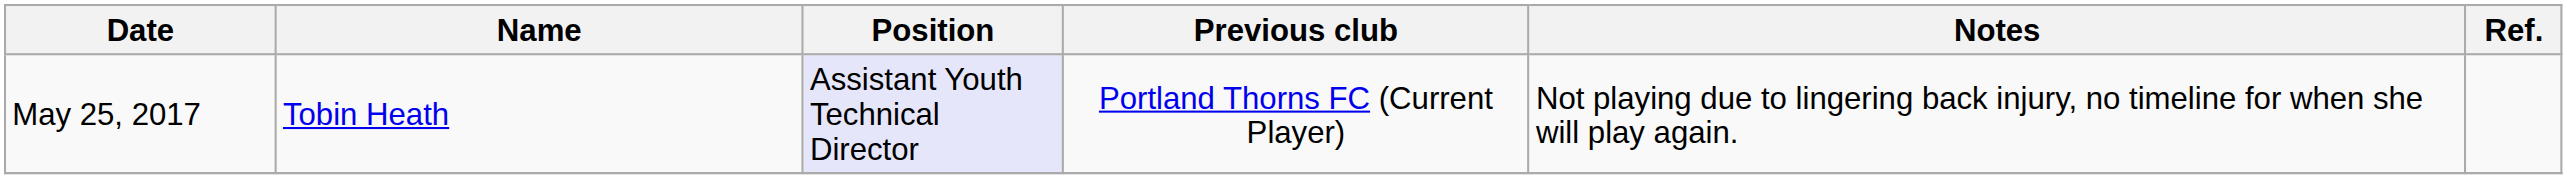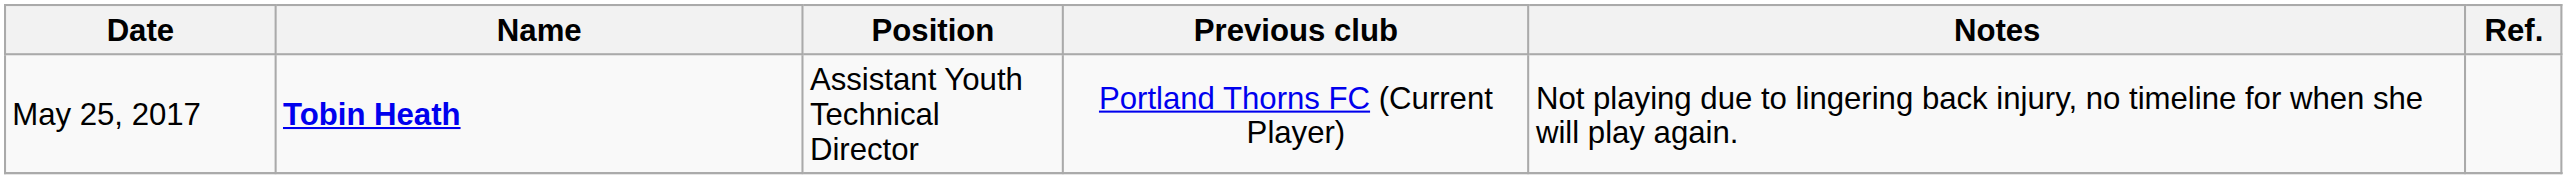(366, 114) normal -> (372, 114) bold
(916, 114) lavender background -> (916, 114) no background
